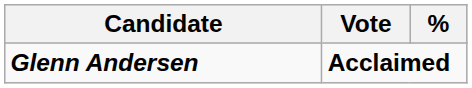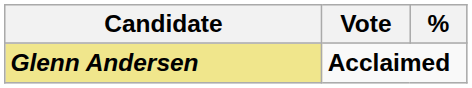(104, 62) no background -> (104, 62) khaki background
